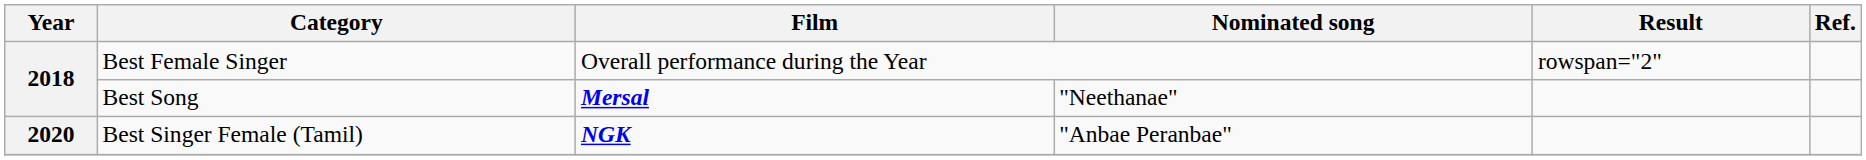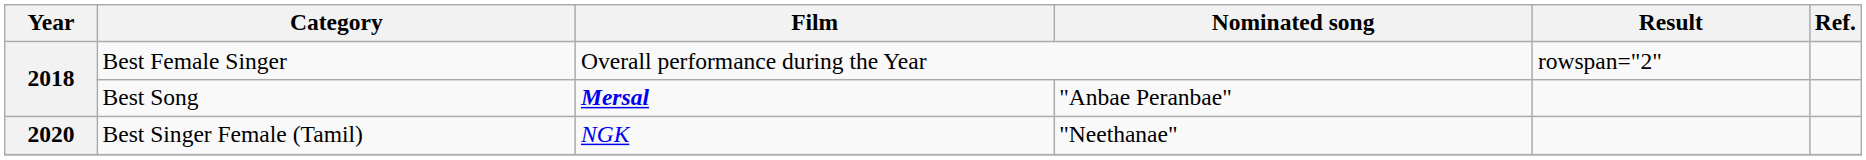(1118, 97) "Neethanae" -> (1145, 97) "Anbae Peranbae"
(606, 135) bold -> (605, 135) normal
(1145, 135) "Anbae Peranbae" -> (1118, 135) "Neethanae"
